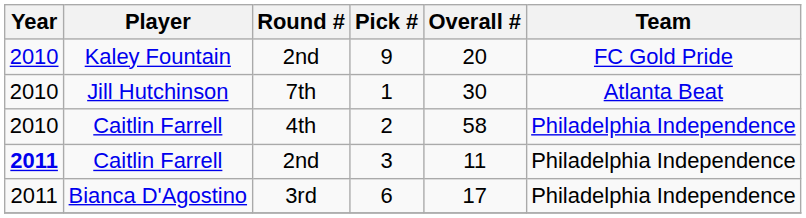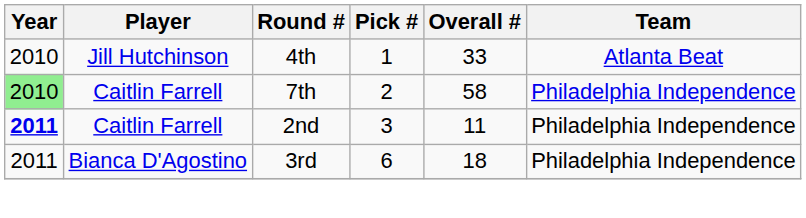- row: (387, 56)
(301, 91) 7th -> (301, 56) 4th
(475, 91) 30 -> (475, 56) 33
(34, 126) no background -> (34, 91) lightgreen background
(301, 126) 4th -> (301, 91) 7th
(475, 195) 17 -> (475, 160) 18
